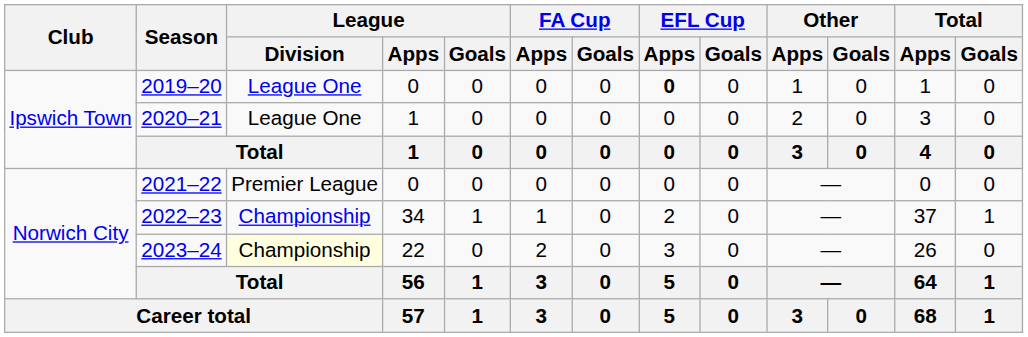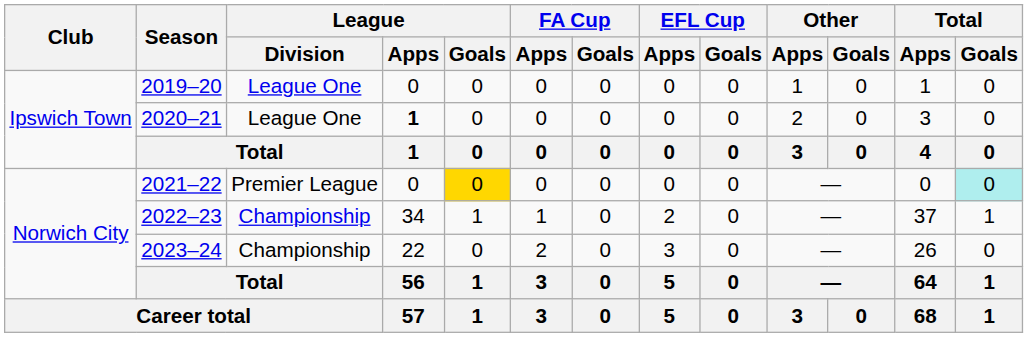(669, 86) bold -> (669, 86) normal
(413, 119) normal -> (413, 119) bold
(477, 184) no background -> (477, 184) gold background
(989, 184) no background -> (989, 184) paleturquoise background
(305, 250) lightyellow background -> (305, 250) no background
